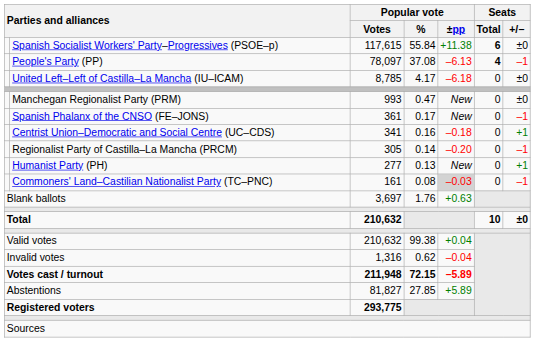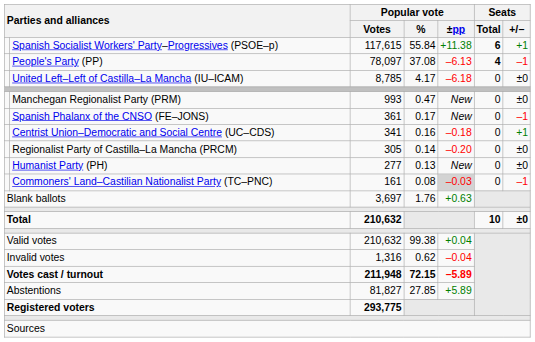(522, 45) ±0 -> (522, 45) +1
(522, 149) –1 -> (522, 149) ±0
(522, 165) +1 -> (522, 165) ±0
